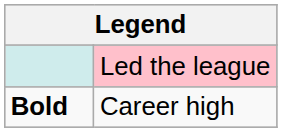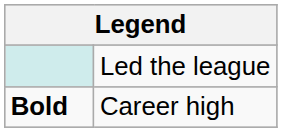(185, 65) pink background -> (185, 65) no background
